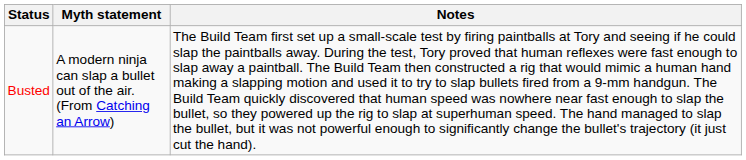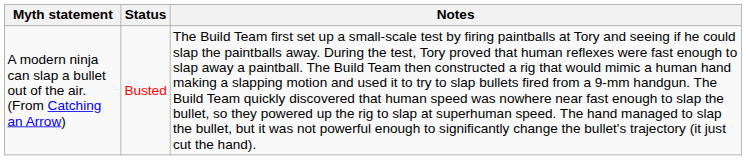columns swapped: (111, 15) <-> (29, 15)
